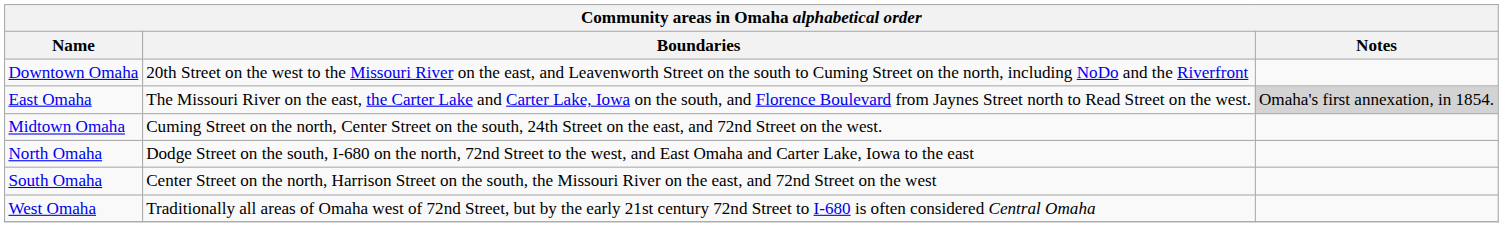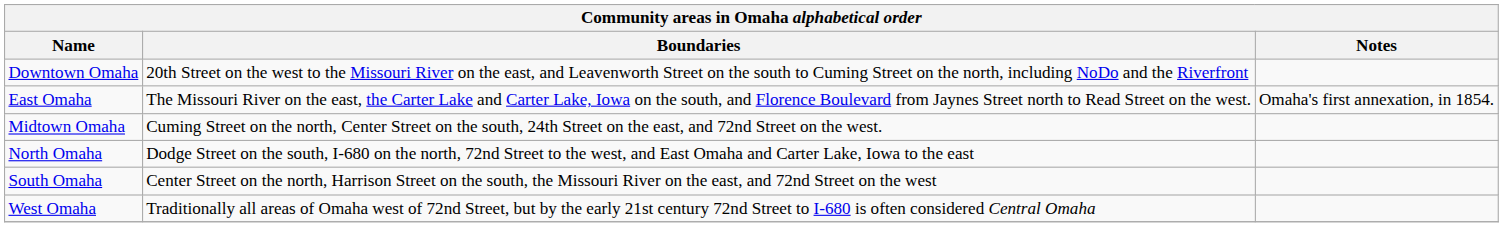(1377, 99) lightgrey background -> (1377, 99) no background
